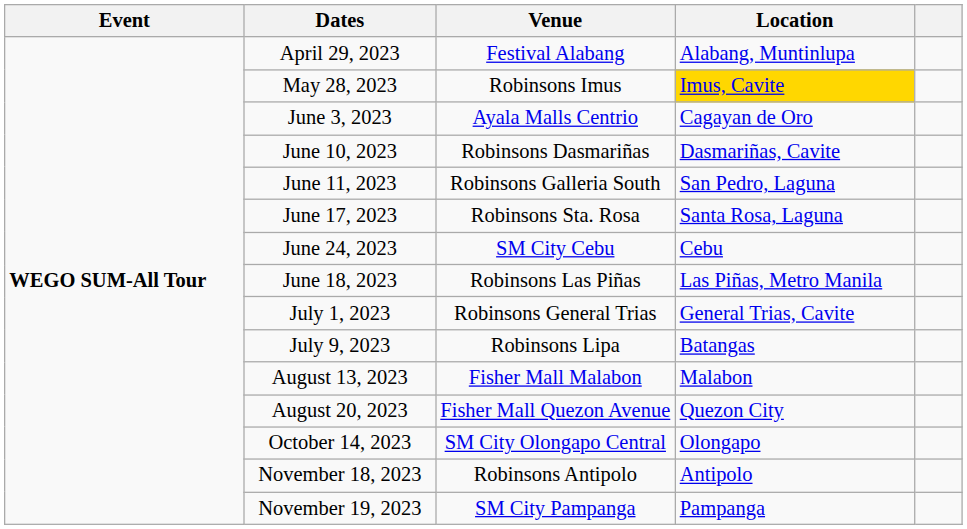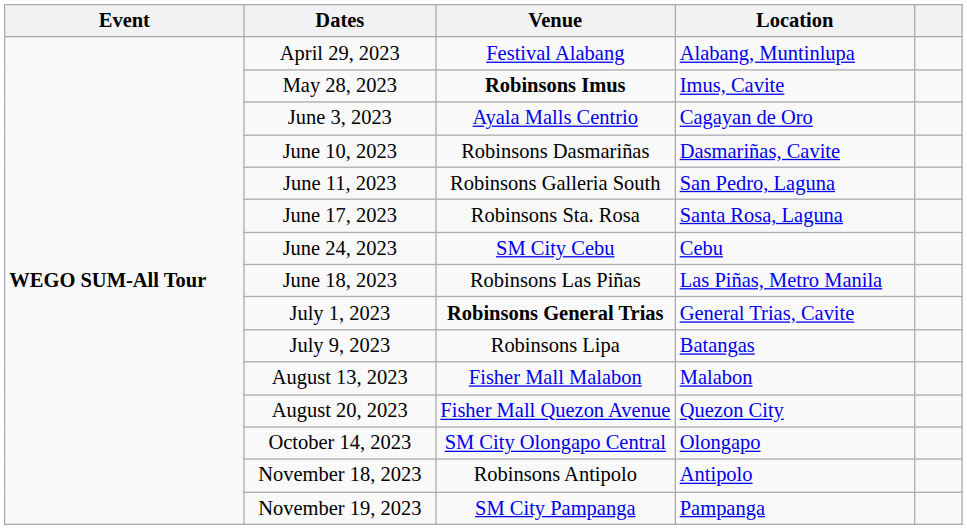(555, 85) normal -> (555, 85) bold
(732, 85) gold background -> (732, 85) no background
(555, 313) normal -> (555, 313) bold
